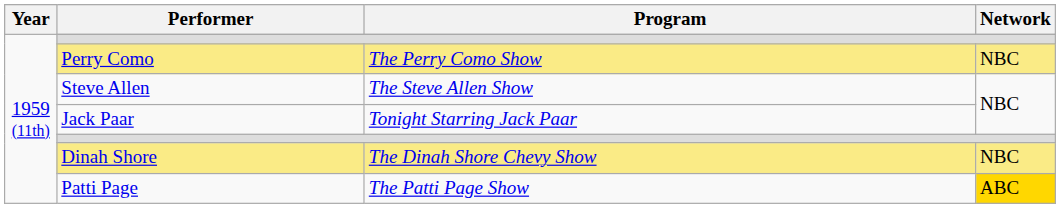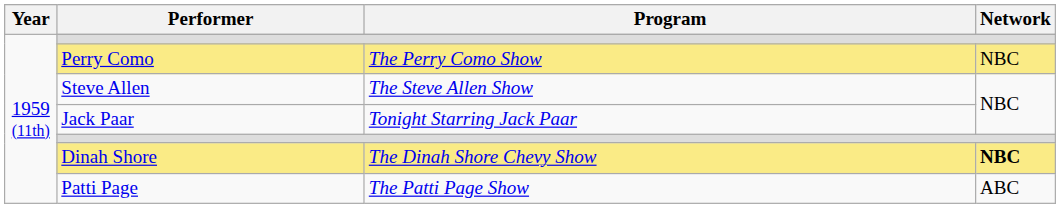(1000, 157) normal -> (1000, 157) bold
(1000, 188) gold background -> (1000, 188) no background
